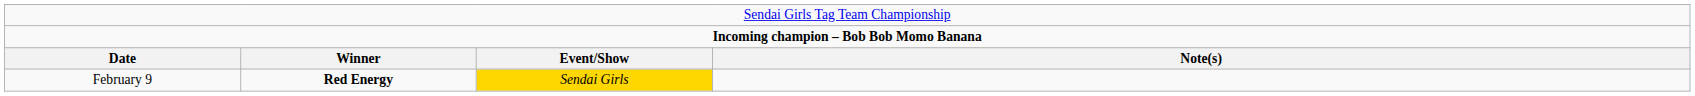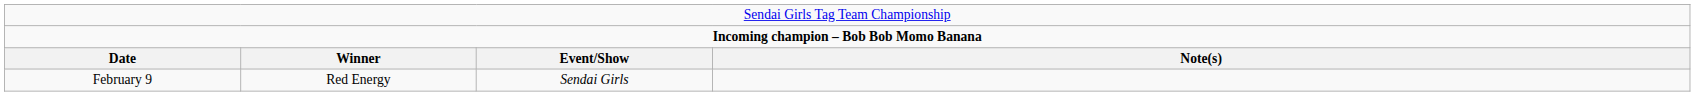(358, 79) bold -> (358, 79) normal
(594, 79) gold background -> (594, 79) no background
